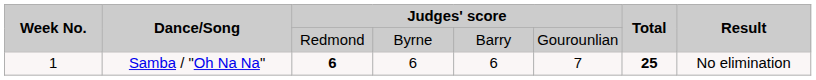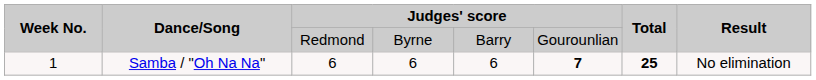(332, 63) bold -> (332, 63) normal
(578, 63) normal -> (578, 63) bold
